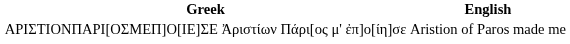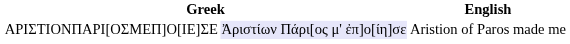(314, 29) no background -> (314, 29) lavender background
